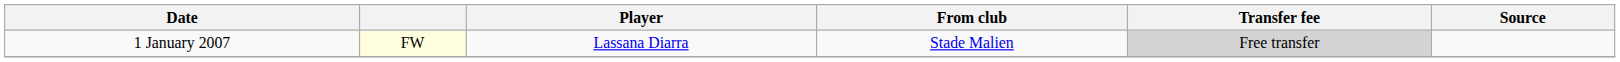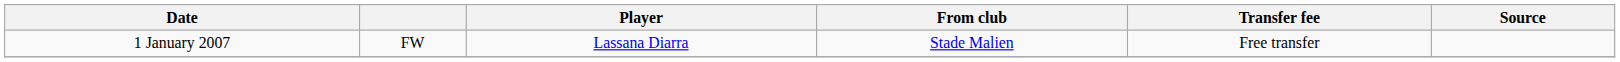(413, 43) lightyellow background -> (413, 43) no background
(1279, 43) lightgrey background -> (1279, 43) no background
